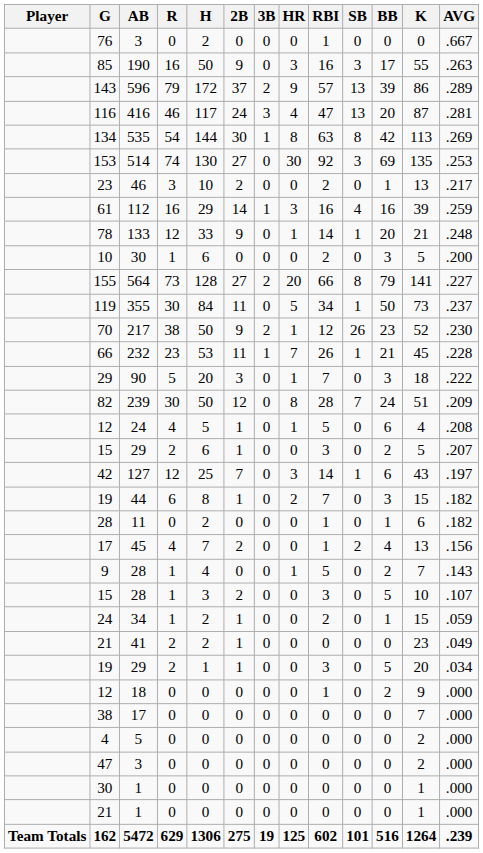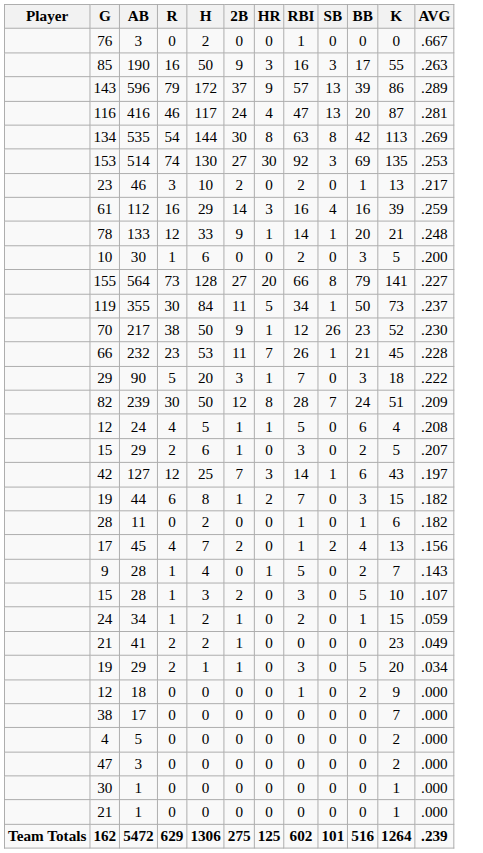- column: (267, 16)
